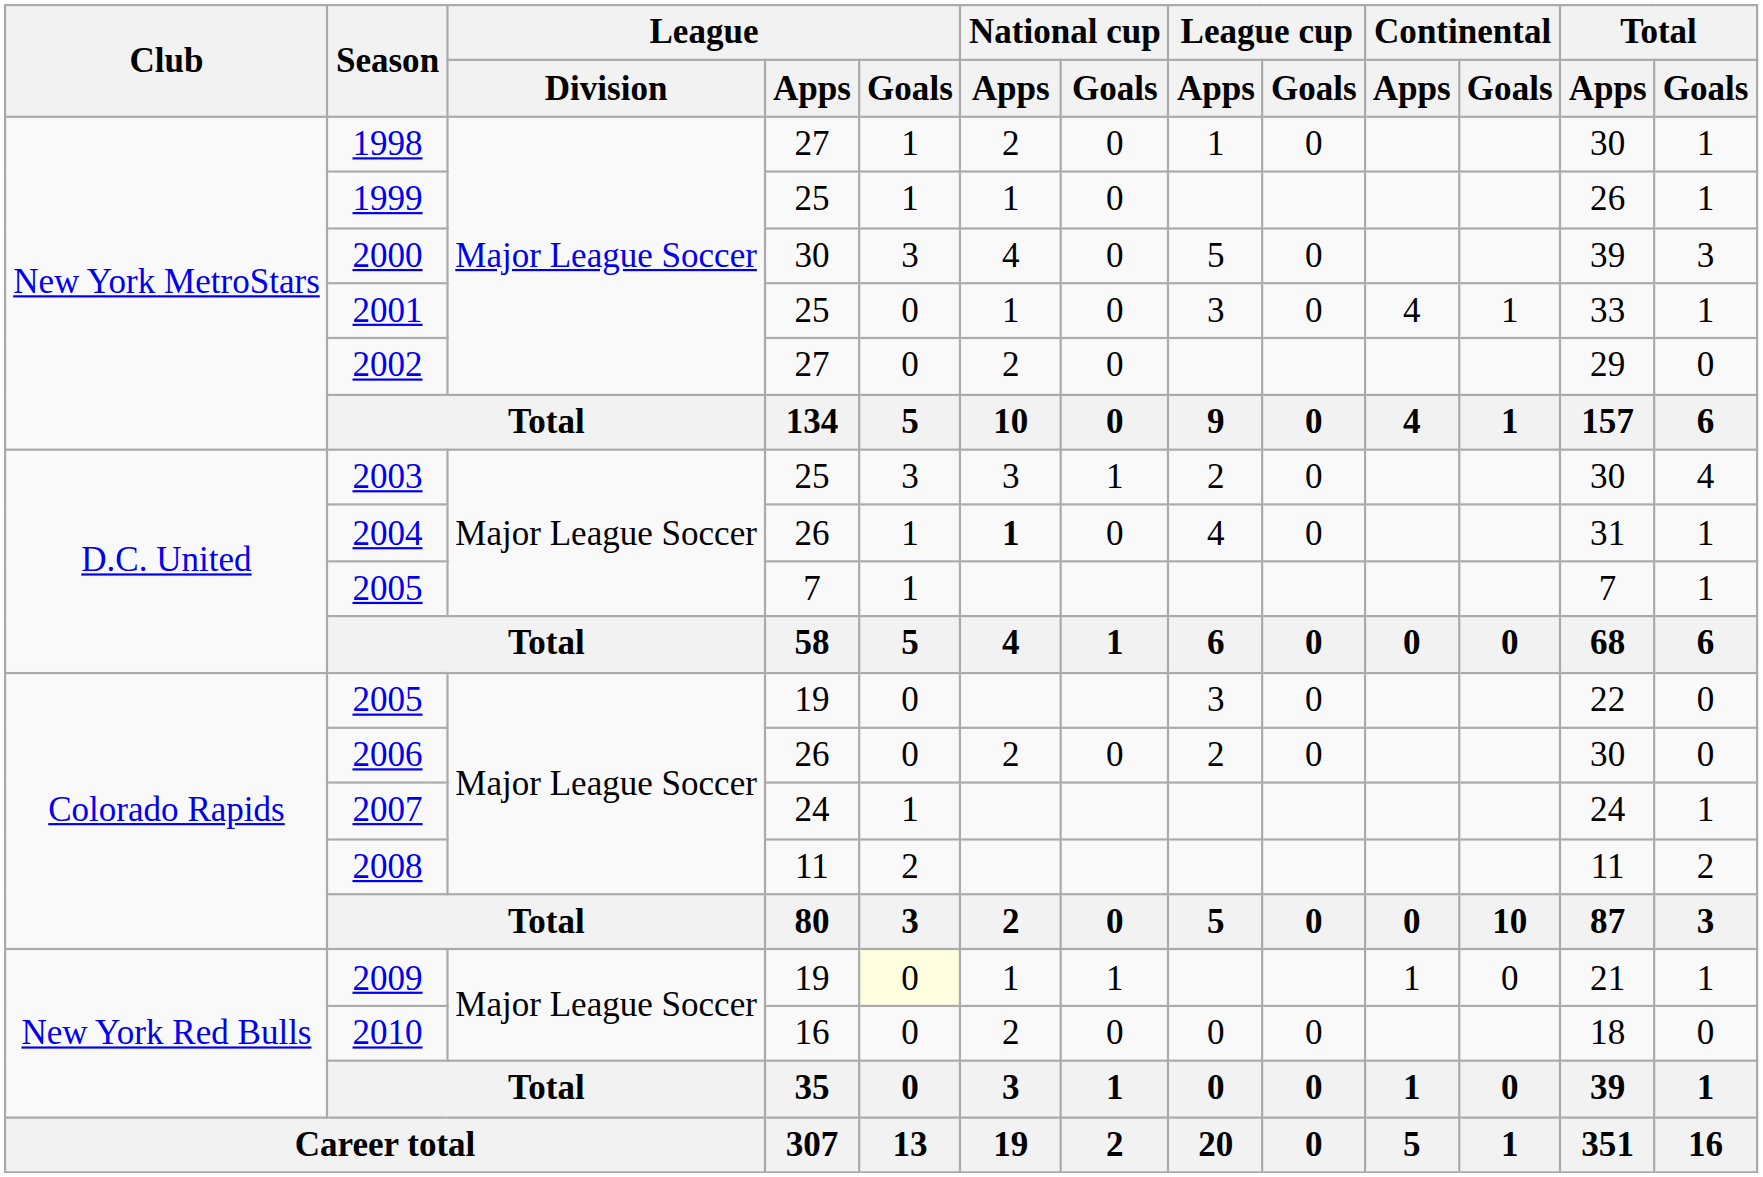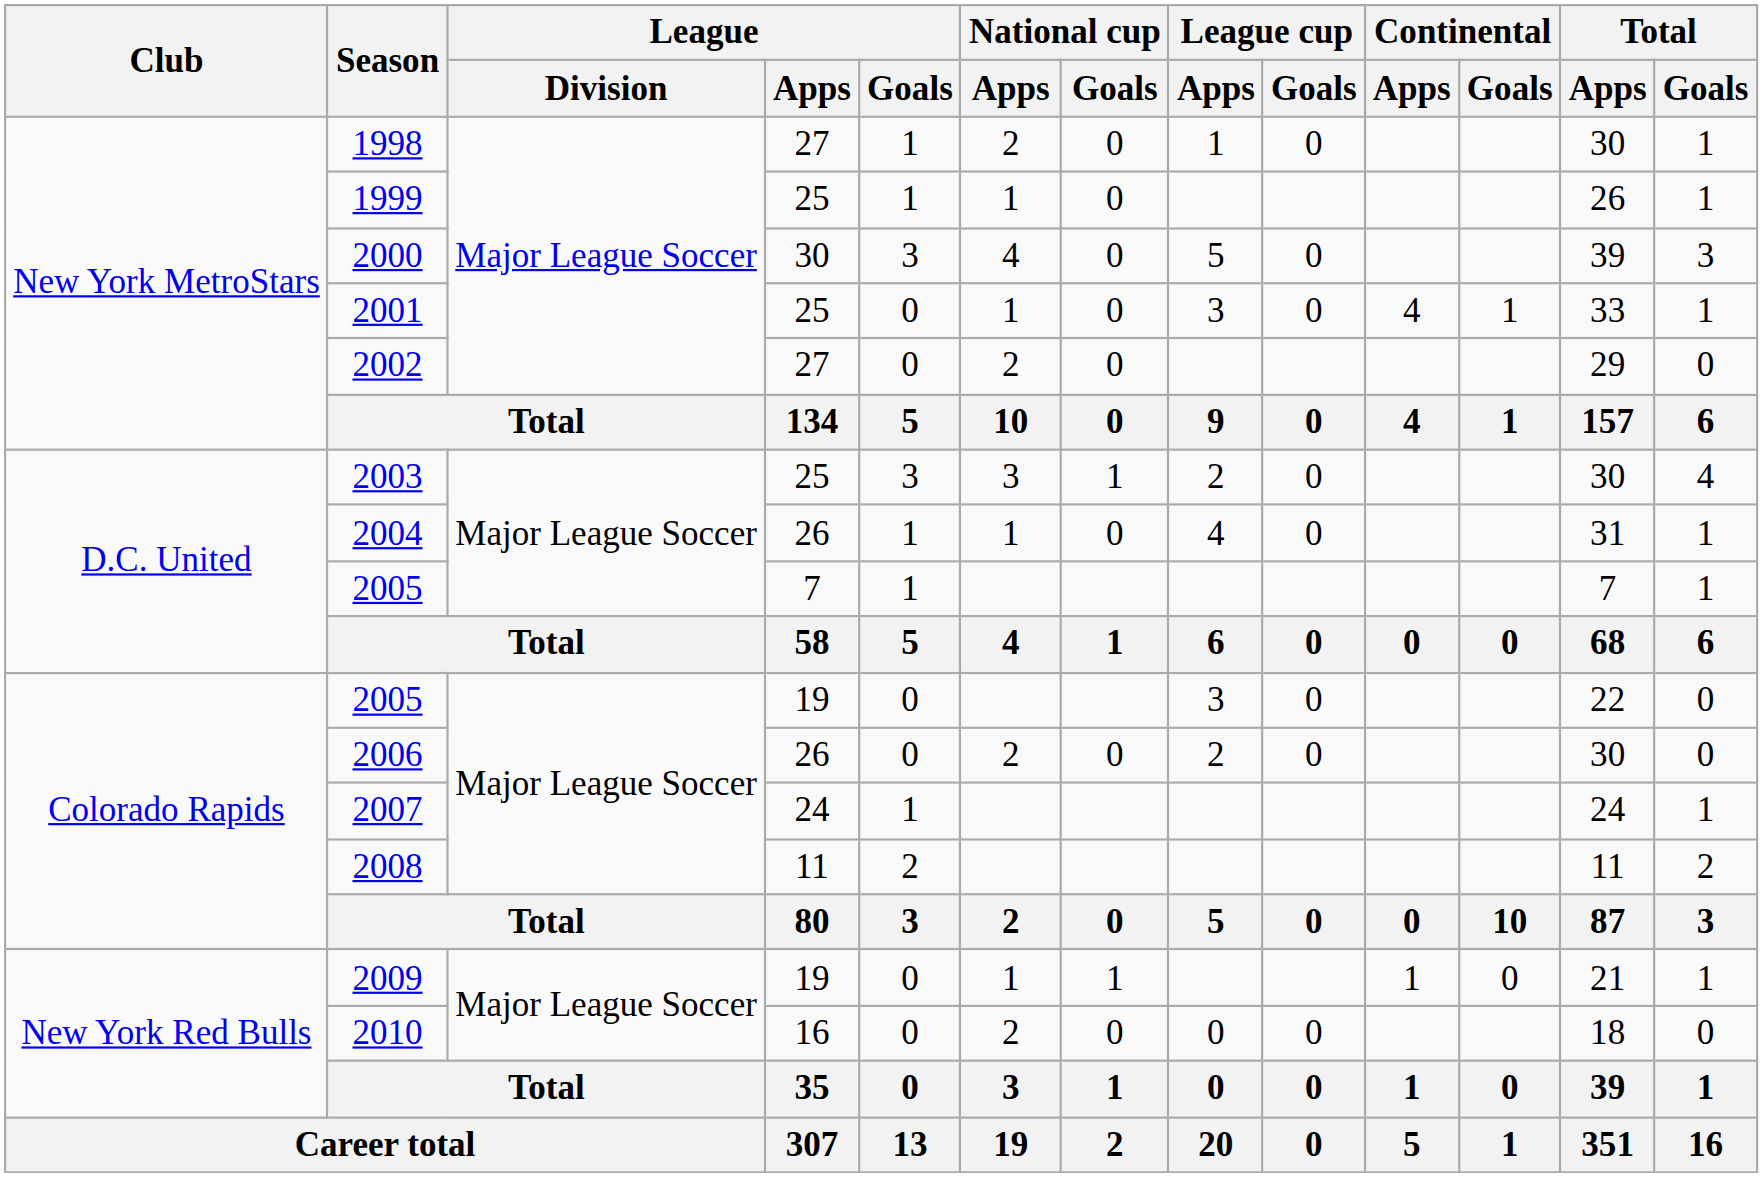(1011, 532) bold -> (1011, 532) normal
(910, 976) lightyellow background -> (910, 976) no background
